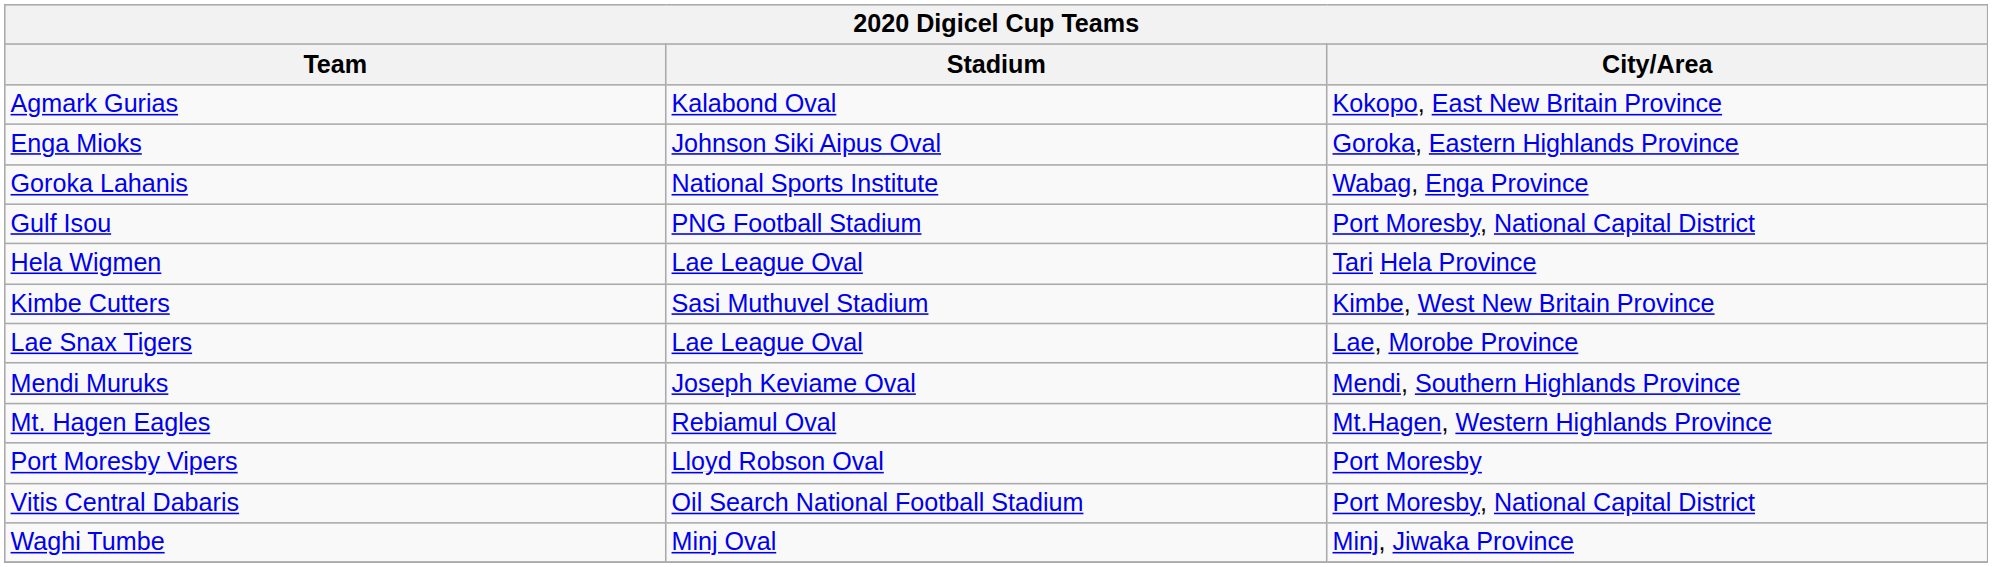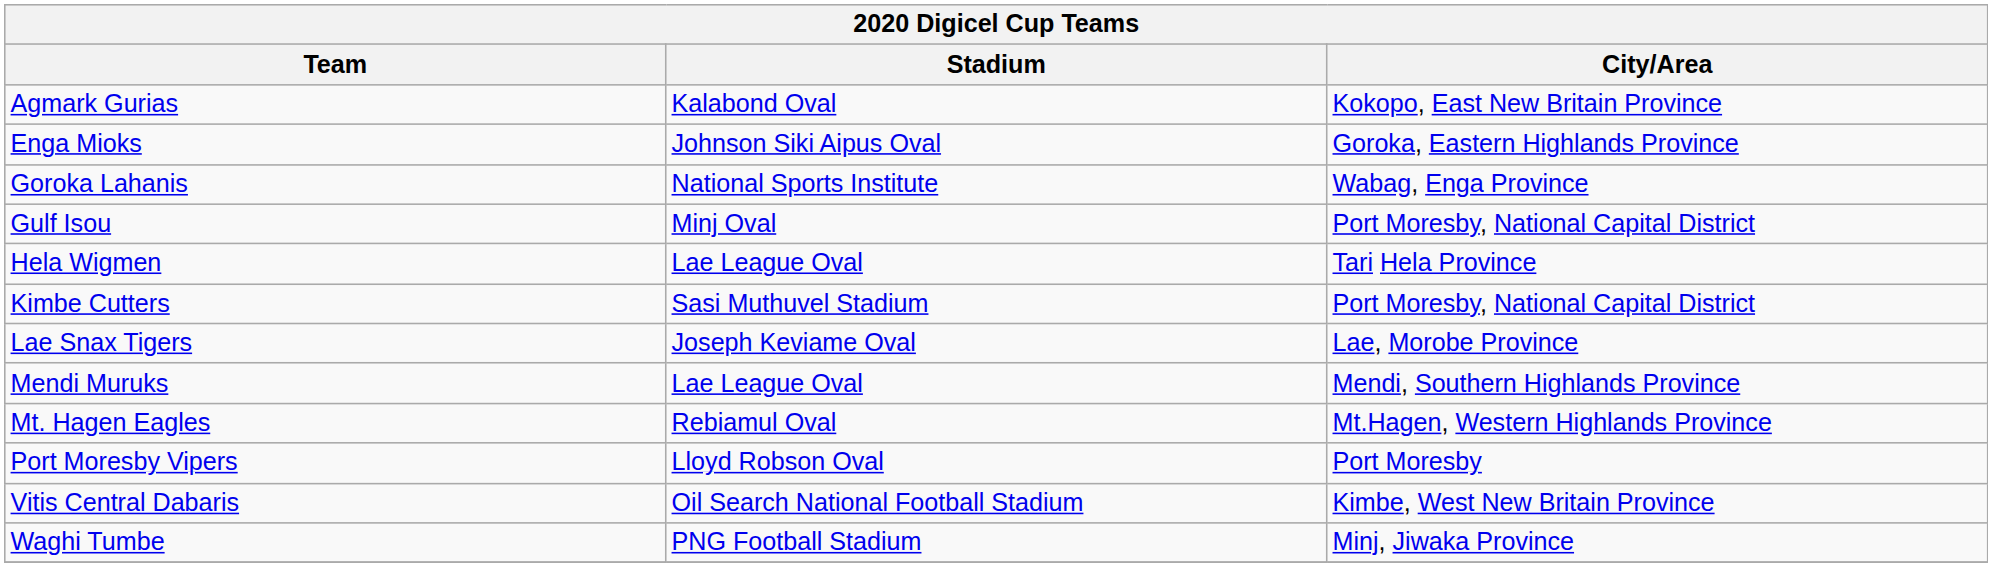(797, 223) PNG Football Stadium -> (724, 223) Minj Oval
(1524, 303) Kimbe, West New Britain Province -> (1544, 303) Port Moresby, National Capital District
(767, 343) Lae League Oval -> (794, 343) Joseph Keviame Oval
(794, 382) Joseph Keviame Oval -> (767, 382) Lae League Oval
(1544, 502) Port Moresby, National Capital District -> (1524, 502) Kimbe, West New Britain Province
(724, 542) Minj Oval -> (797, 542) PNG Football Stadium
